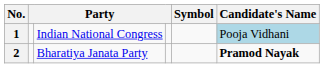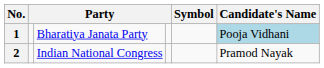(100, 33) Indian National Congress -> (92, 33) Bharatiya Janata Party
(92, 53) Bharatiya Janata Party -> (100, 53) Indian National Congress
(259, 53) bold -> (256, 53) normal
